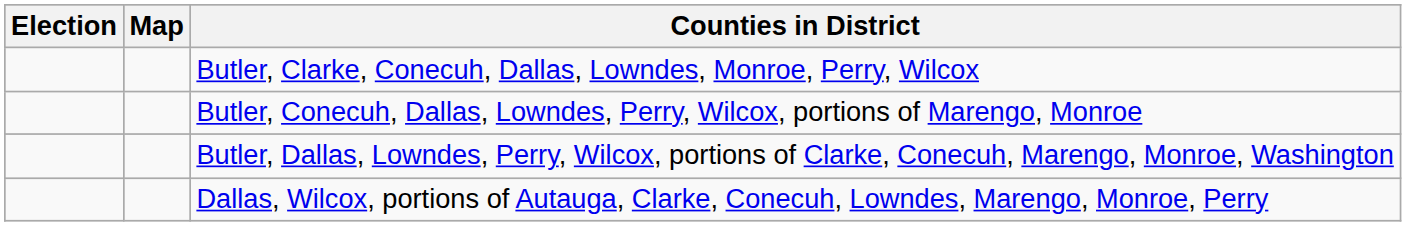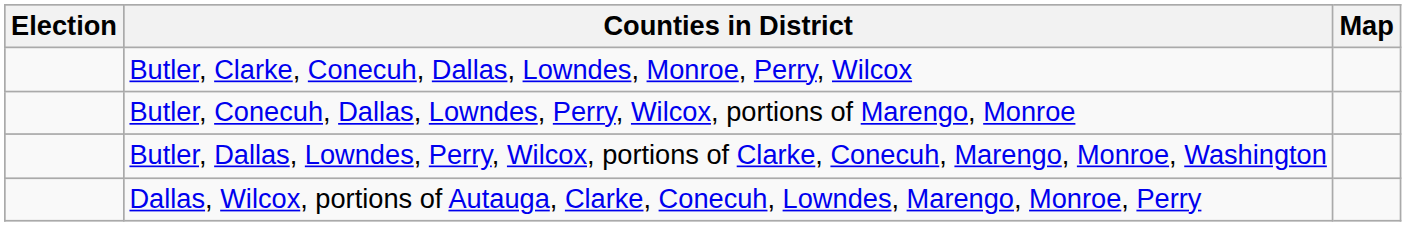columns swapped: (157, 26) <-> (795, 26)
